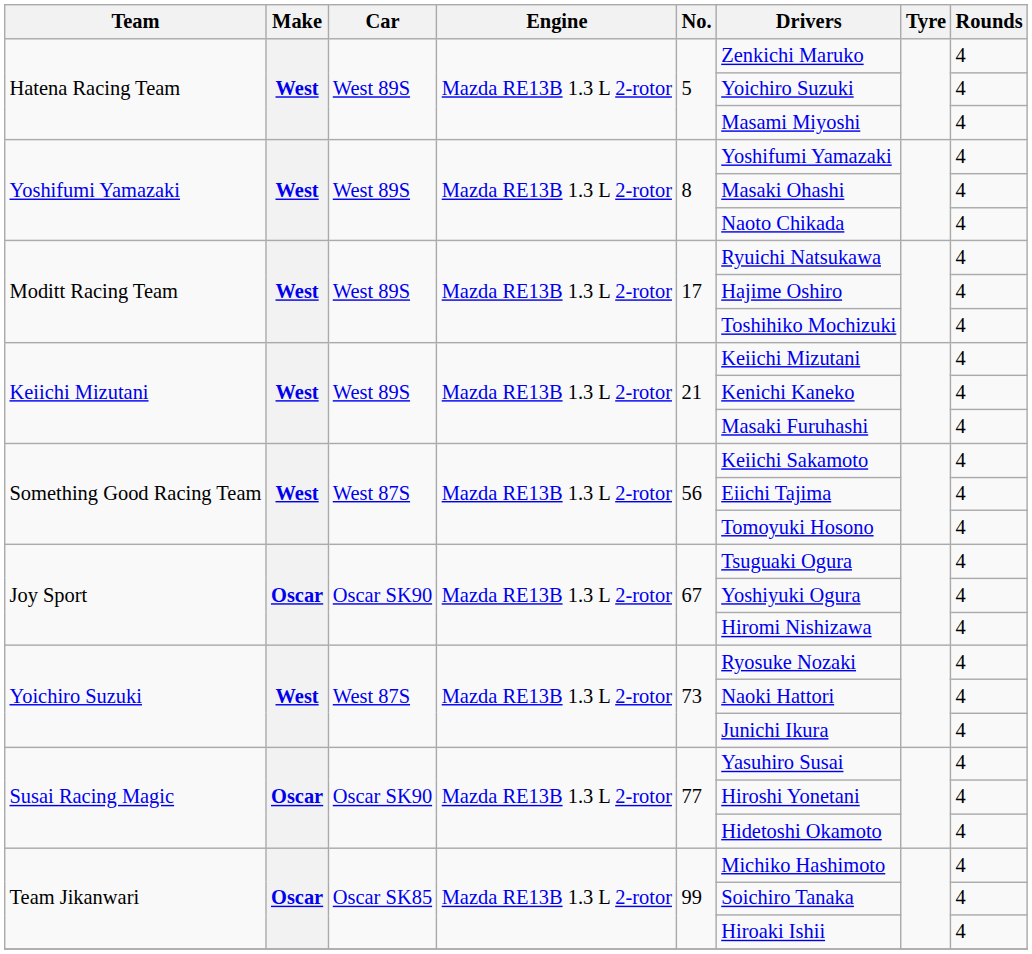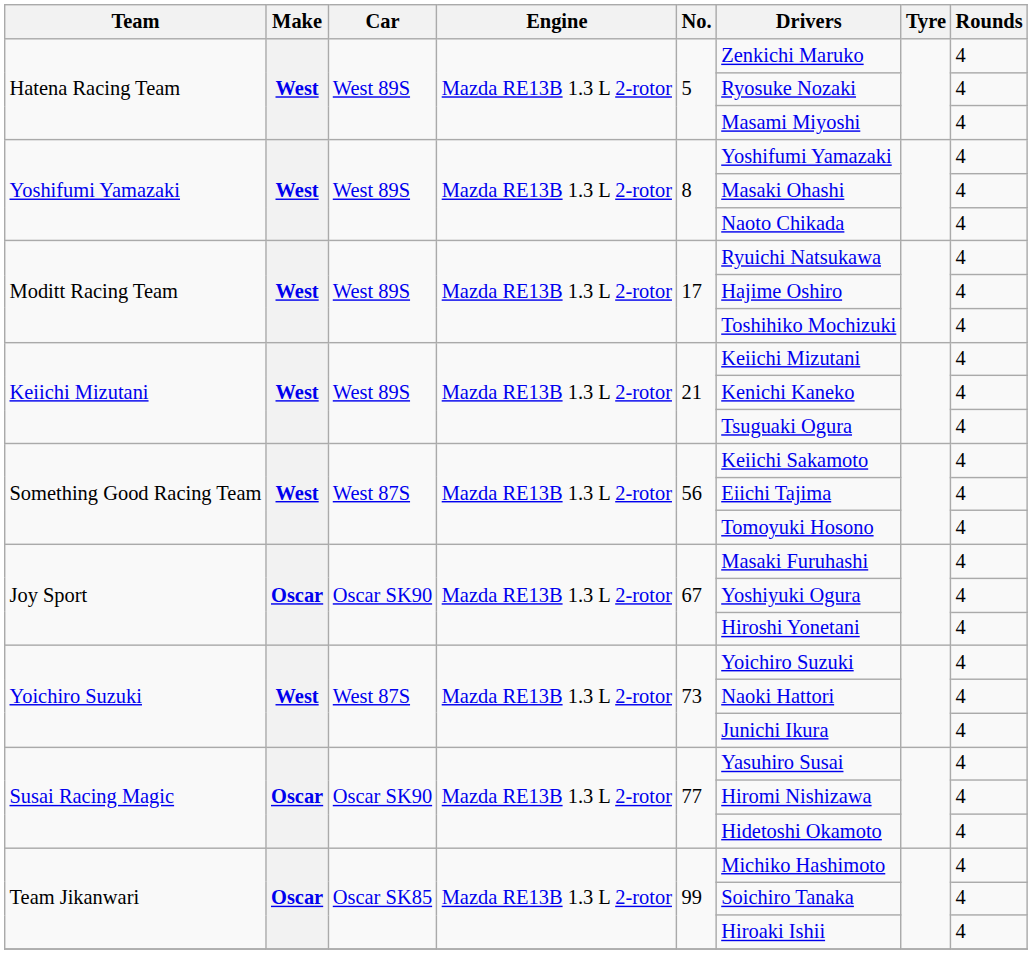(787, 89) Yoichiro Suzuki -> (789, 89) Ryosuke Nozaki
(795, 426) Masaki Furuhashi -> (787, 426) Tsuguaki Ogura
(787, 561) Tsuguaki Ogura -> (795, 561) Masaki Furuhashi
(796, 628) Hiromi Nishizawa -> (790, 628) Hiroshi Yonetani
(789, 662) Ryosuke Nozaki -> (787, 662) Yoichiro Suzuki
(790, 797) Hiroshi Yonetani -> (796, 797) Hiromi Nishizawa
